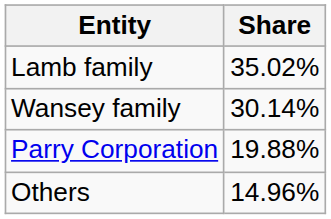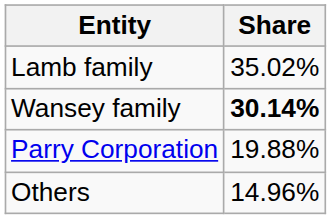(275, 108) normal -> (275, 108) bold
